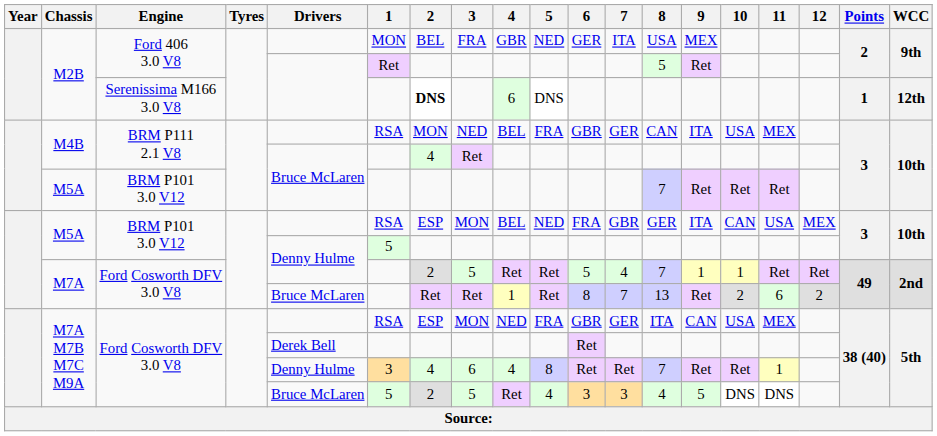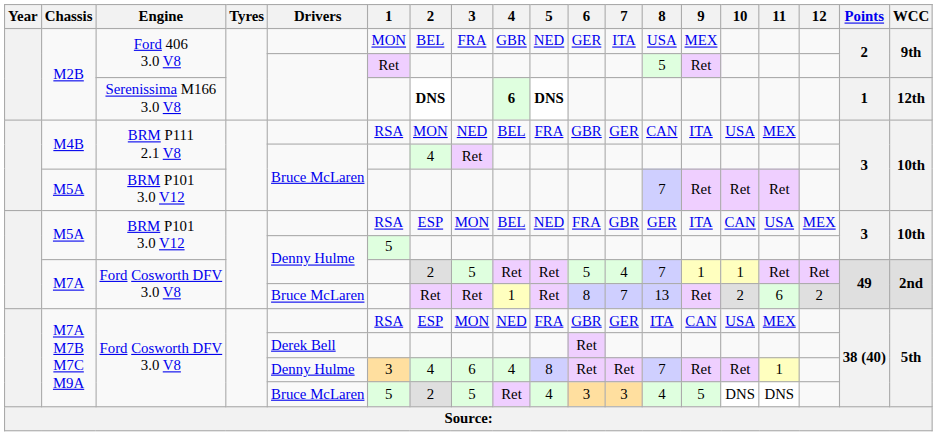(512, 98) normal -> (512, 98) bold
(549, 98) normal -> (549, 98) bold
